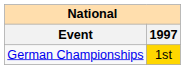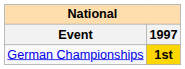(163, 54) normal -> (163, 54) bold
